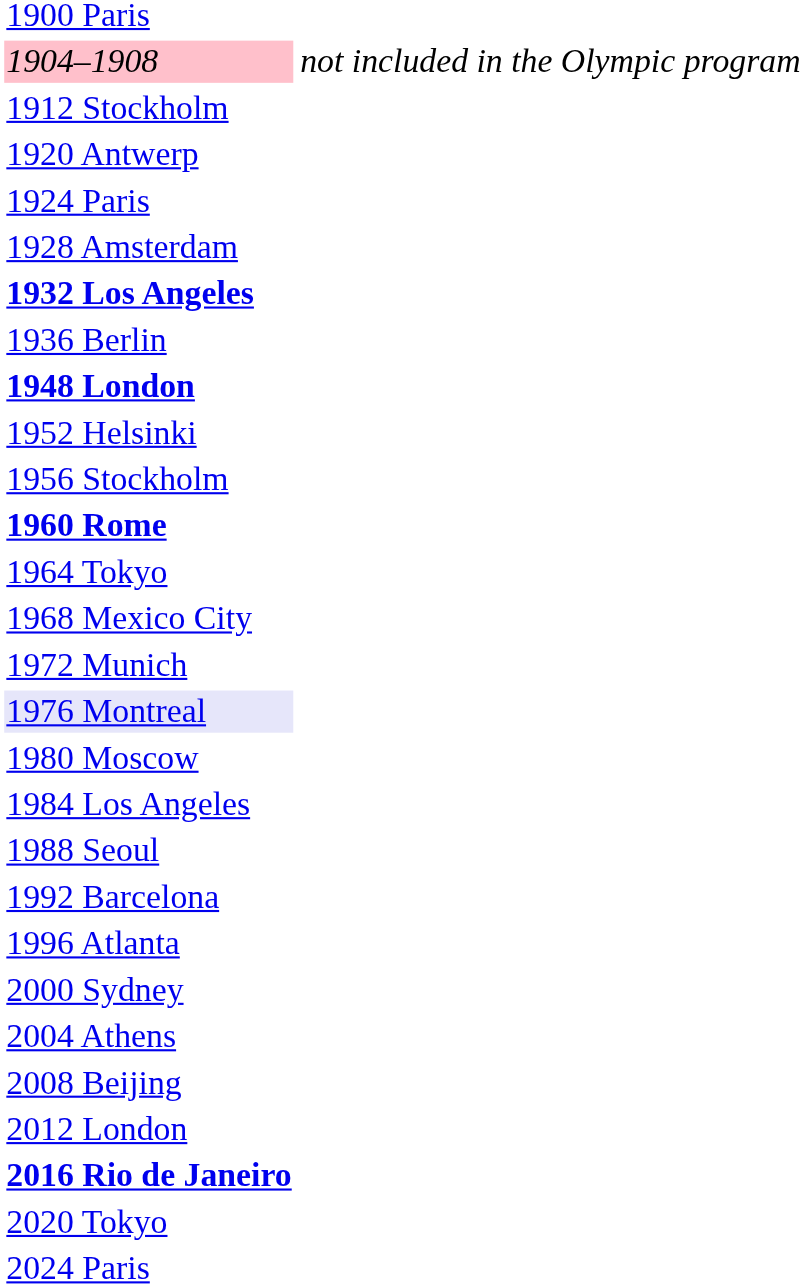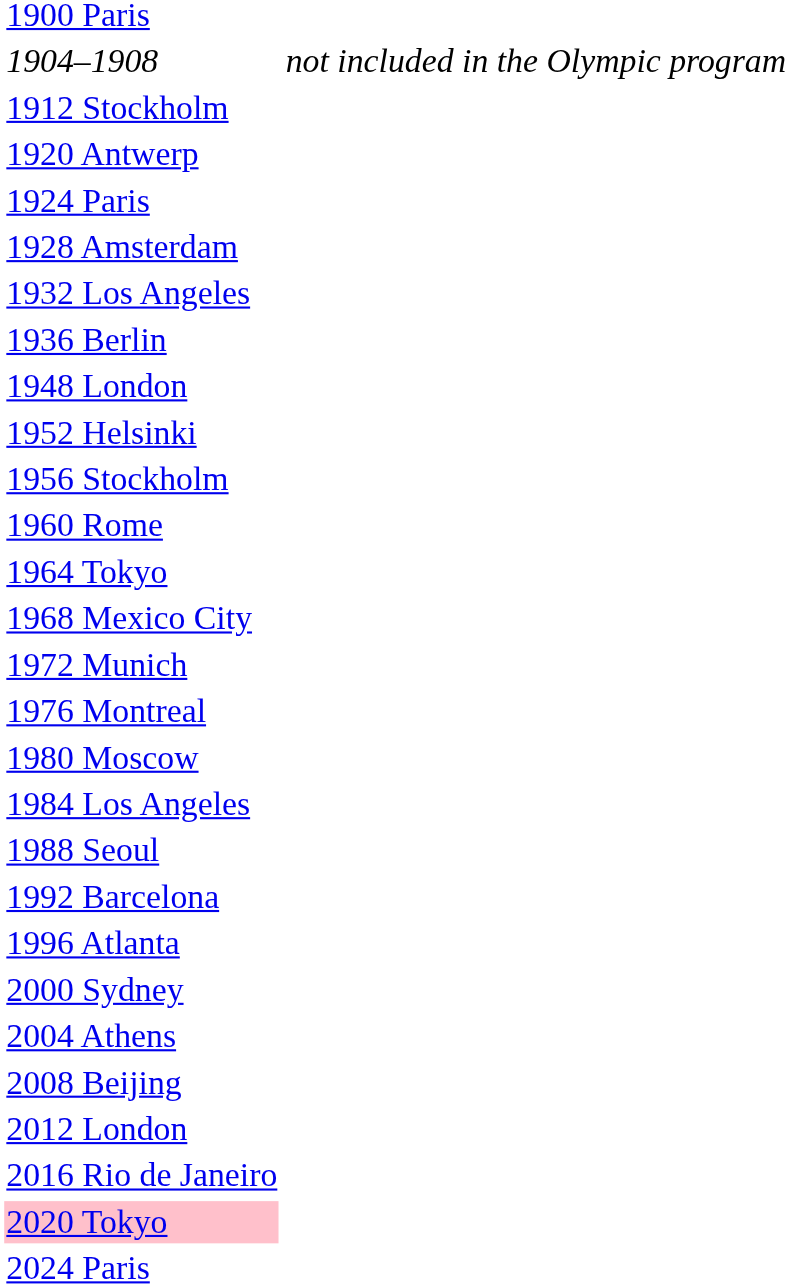(82, 61) pink background -> (82, 61) no background
(130, 293) bold -> (128, 293) normal
(101, 386) bold -> (97, 386) normal
(86, 525) bold -> (85, 525) normal
(106, 711) lavender background -> (106, 711) no background
(149, 1175) bold -> (142, 1175) normal
(87, 1221) no background -> (87, 1221) pink background
